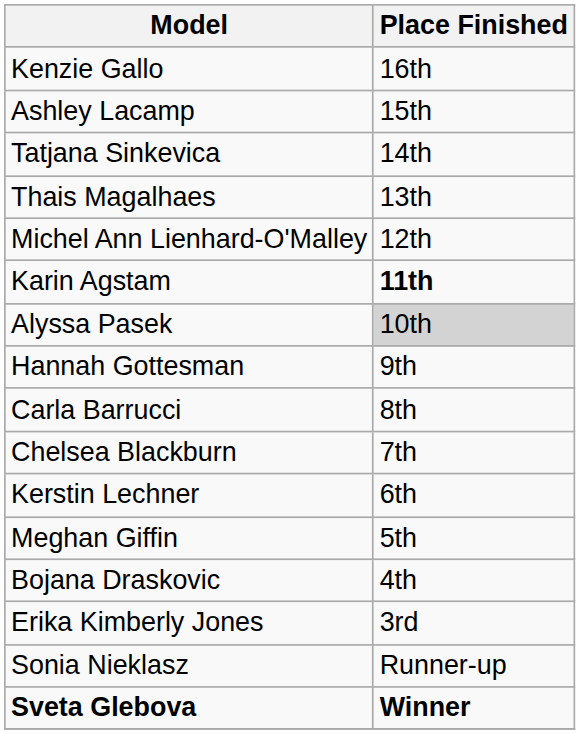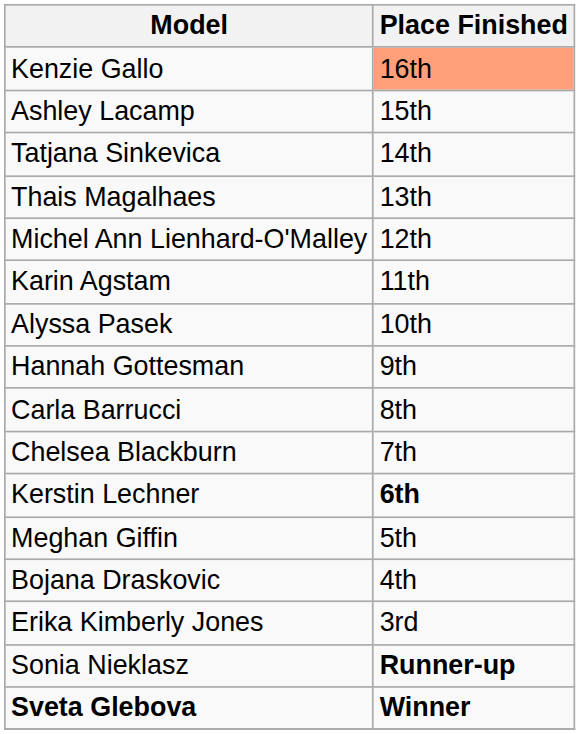(406, 68) no background -> (406, 68) lightsalmon background
(407, 281) bold -> (405, 281) normal
(406, 324) lightgrey background -> (406, 324) no background
(398, 494) normal -> (400, 494) bold
(443, 665) normal -> (448, 665) bold
